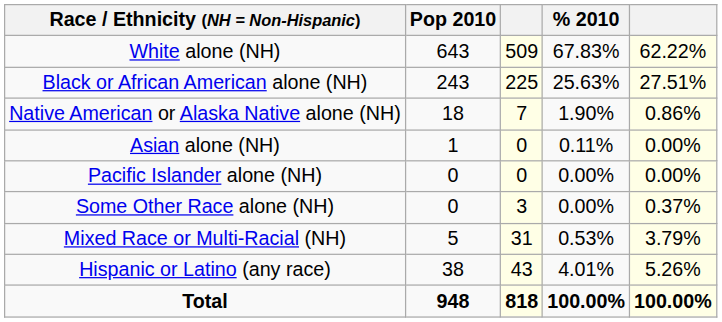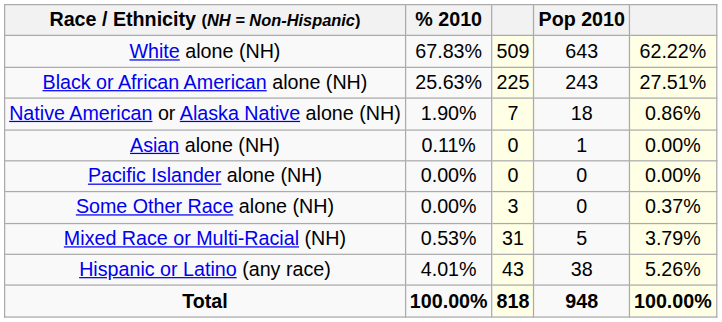columns swapped: (453, 20) <-> (586, 20)
